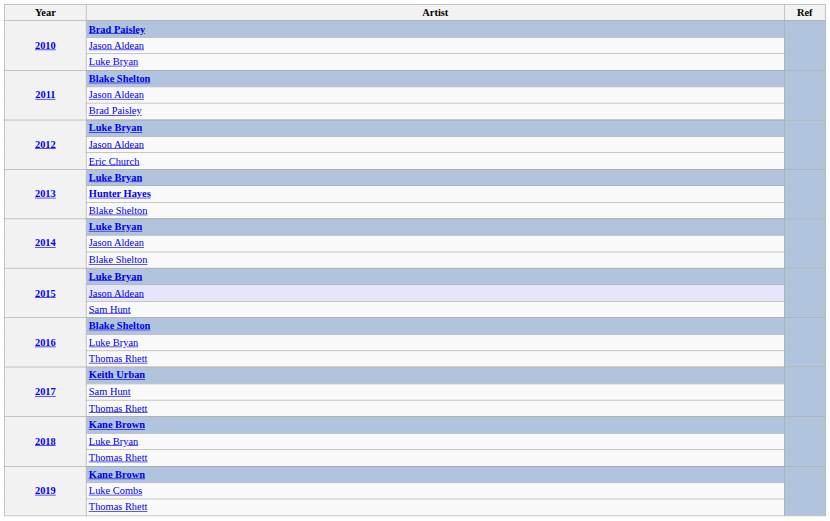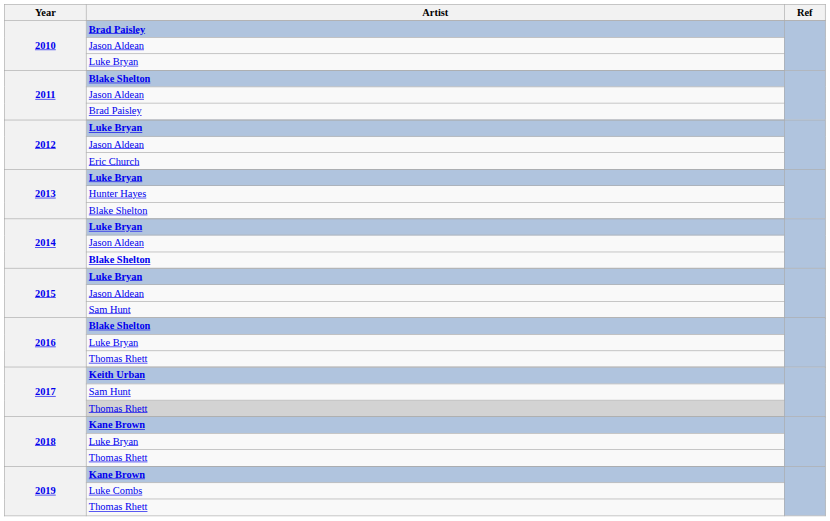(120, 194) bold -> (118, 194) normal
(118, 260) normal -> (120, 260) bold
(116, 293) lavender background -> (116, 293) no background
(118, 408) no background -> (118, 408) lightgrey background
